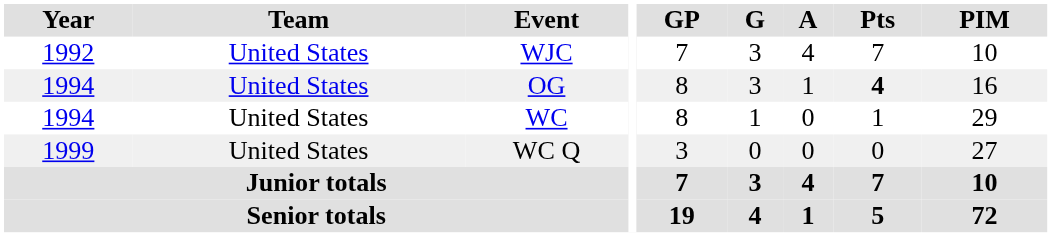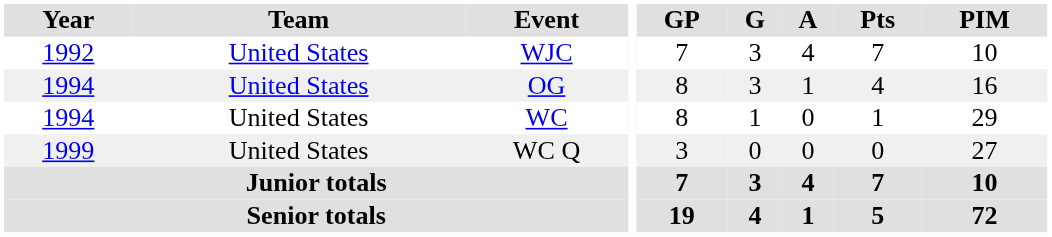(878, 85) bold -> (878, 85) normal
